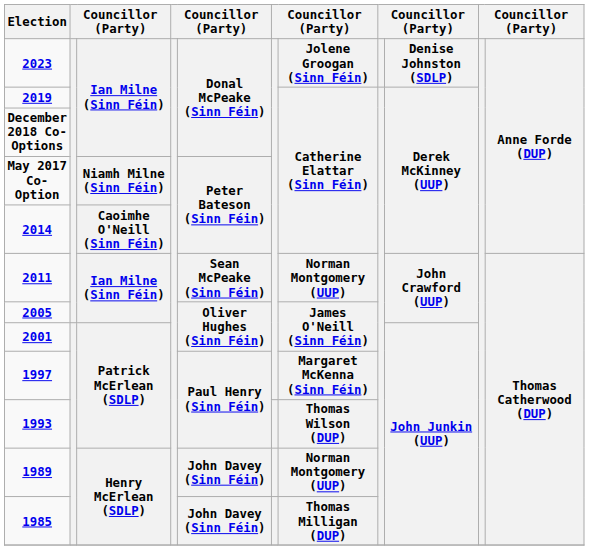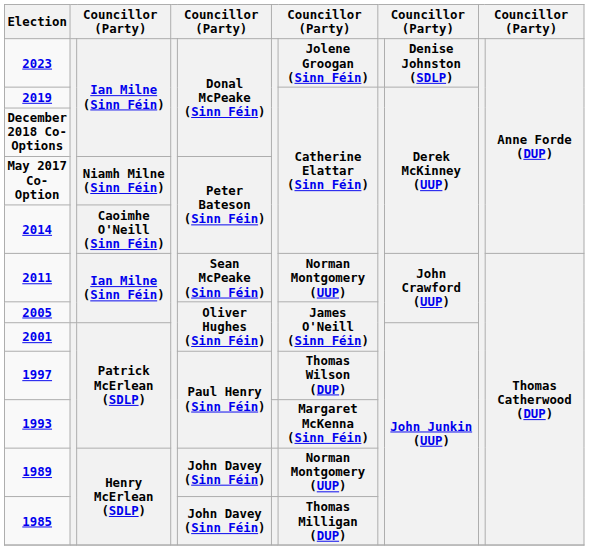(328, 375) Margaret McKenna (Sinn Féin) -> (328, 375) Thomas Wilson (DUP)
(328, 424) Thomas Wilson (DUP) -> (328, 424) Margaret McKenna (Sinn Féin)
